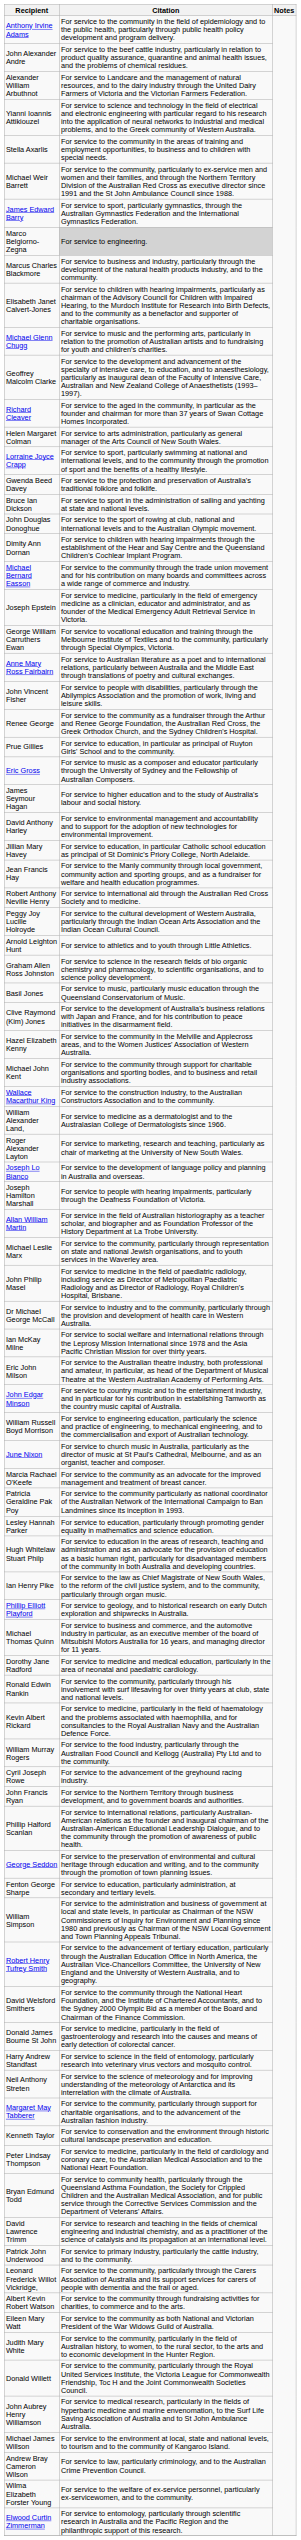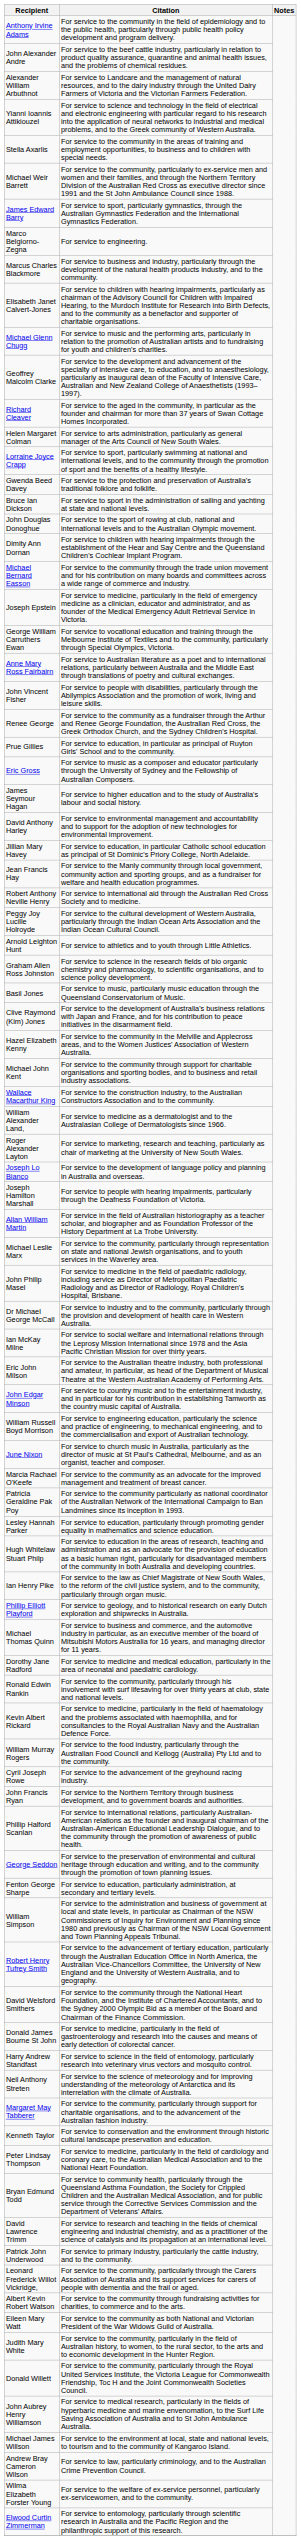(104, 241) lightgrey background -> (104, 241) no background
